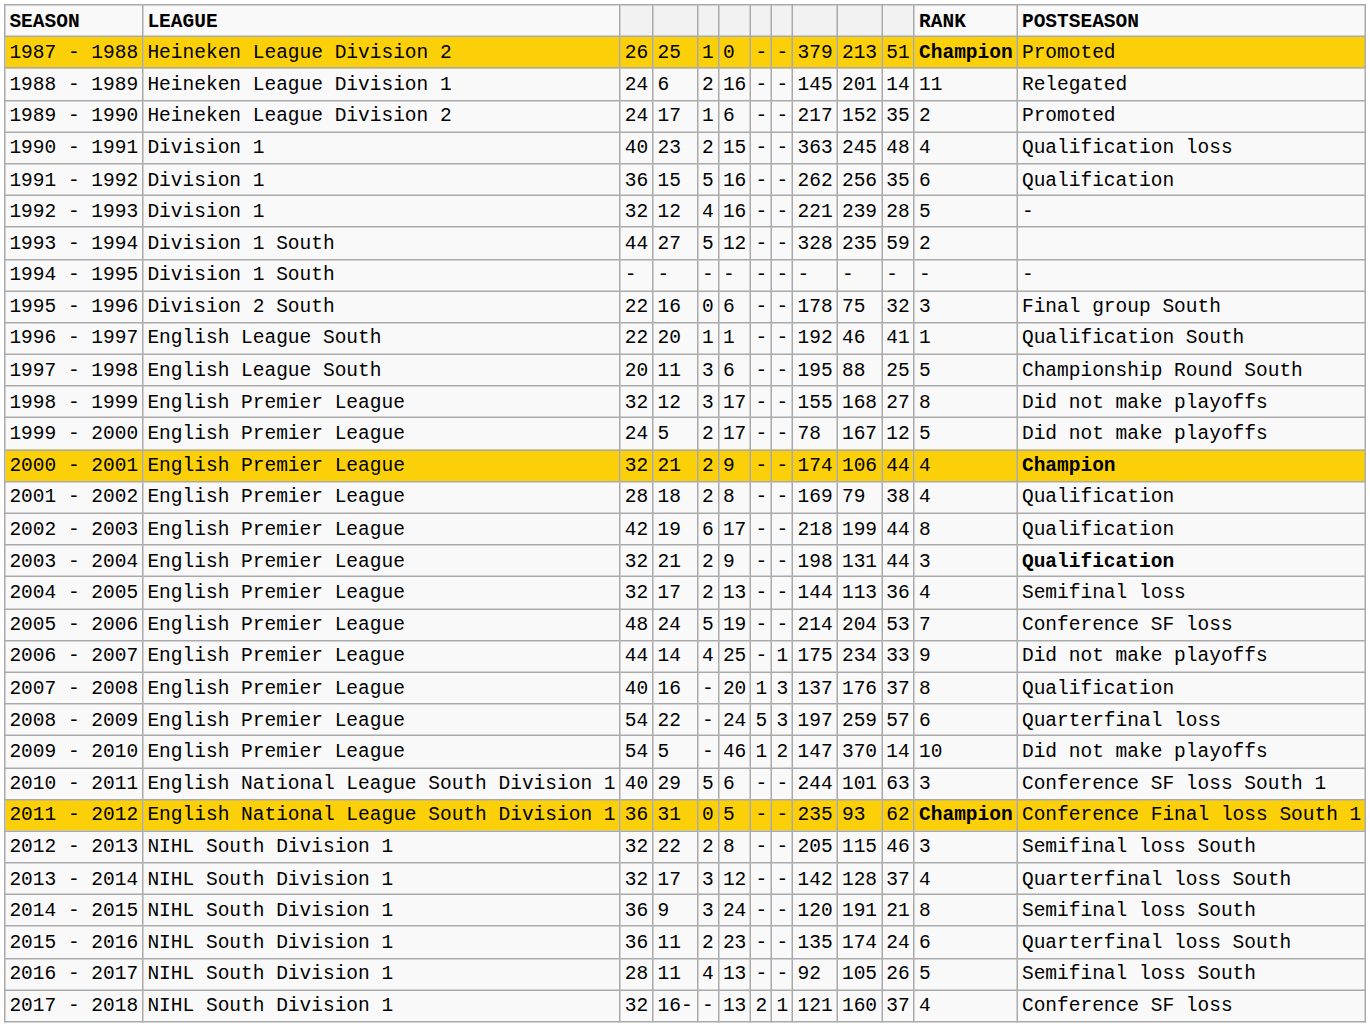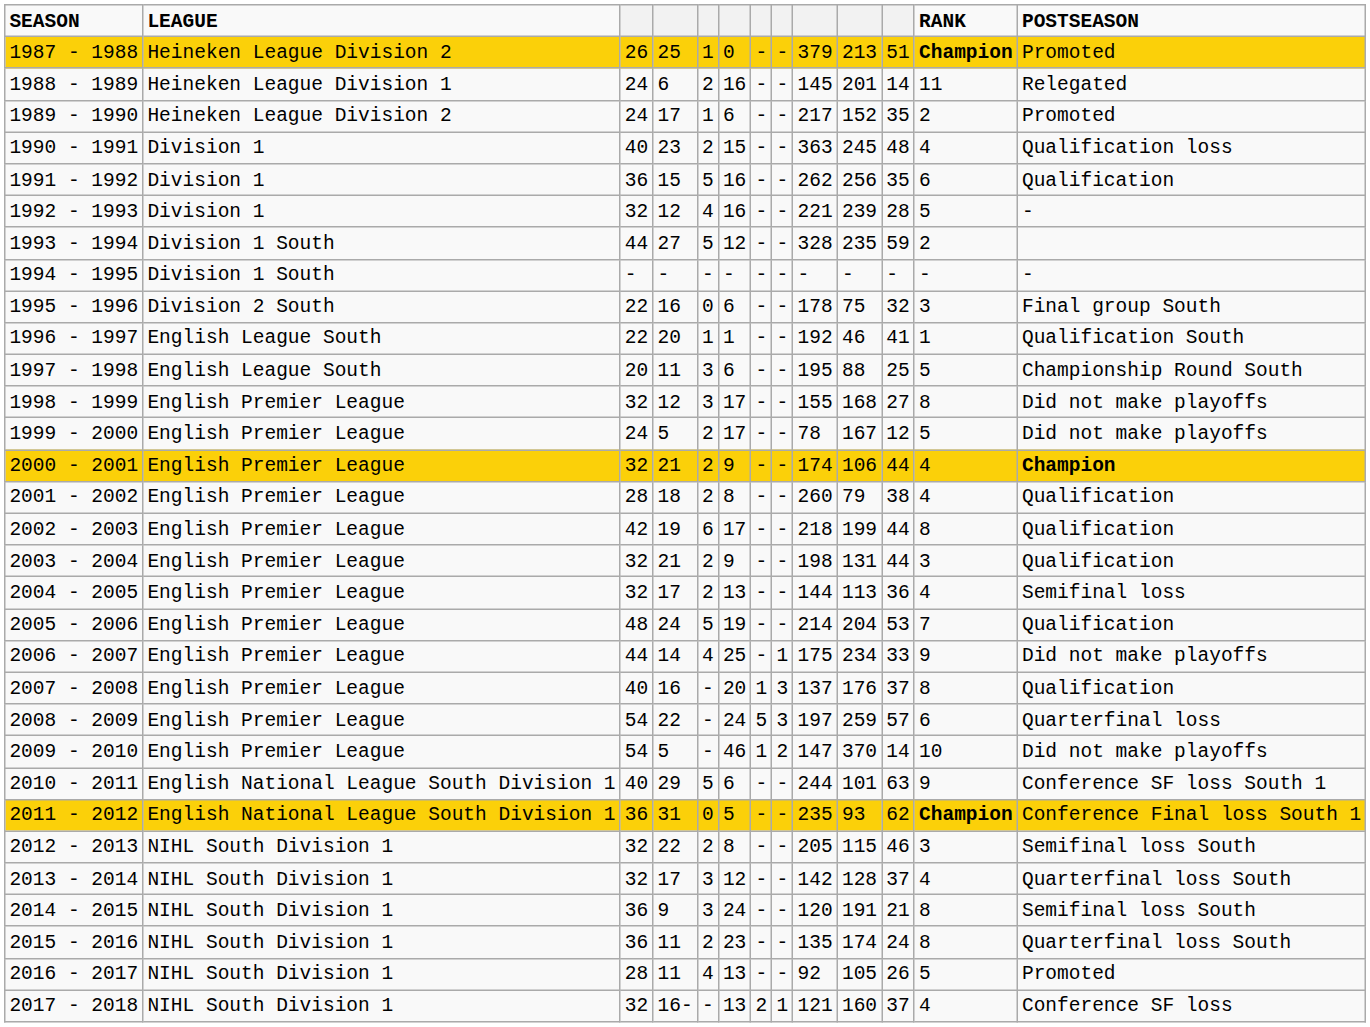(815, 497) 169 -> (815, 497) 260
(1098, 561) bold -> (1098, 561) normal
(1127, 624) Conference SF loss -> (1098, 624) Qualification
(925, 783) 3 -> (925, 783) 9
(925, 942) 6 -> (925, 942) 8
(1139, 974) Semifinal loss South -> (1069, 974) Promoted
